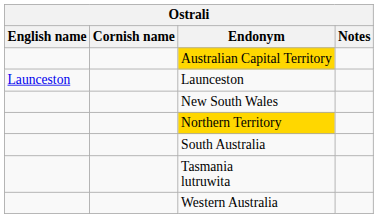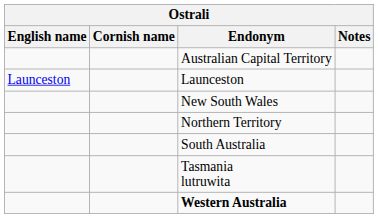(256, 58) gold background -> (256, 58) no background
(231, 123) gold background -> (231, 123) no background
(229, 203) normal -> (234, 203) bold
